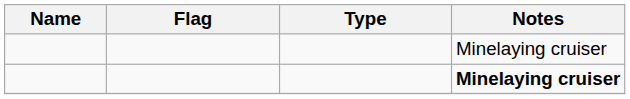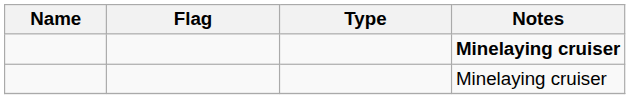(531, 49) normal -> (538, 49) bold
(538, 78) bold -> (531, 78) normal
